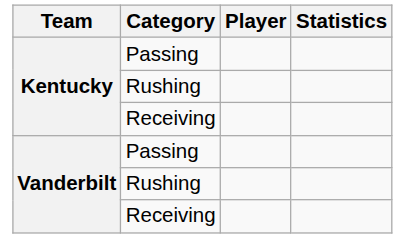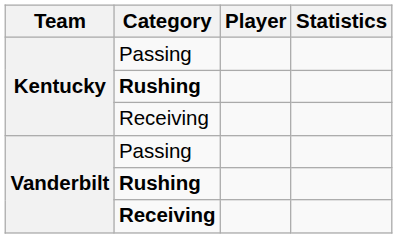(163, 86) normal -> (160, 86) bold
(163, 183) normal -> (160, 183) bold
(171, 216) normal -> (167, 216) bold
